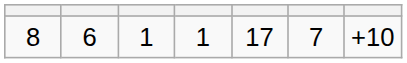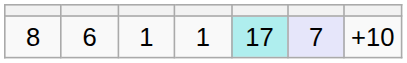(259, 36) no background -> (259, 36) paleturquoise background
(316, 36) no background -> (316, 36) lavender background
